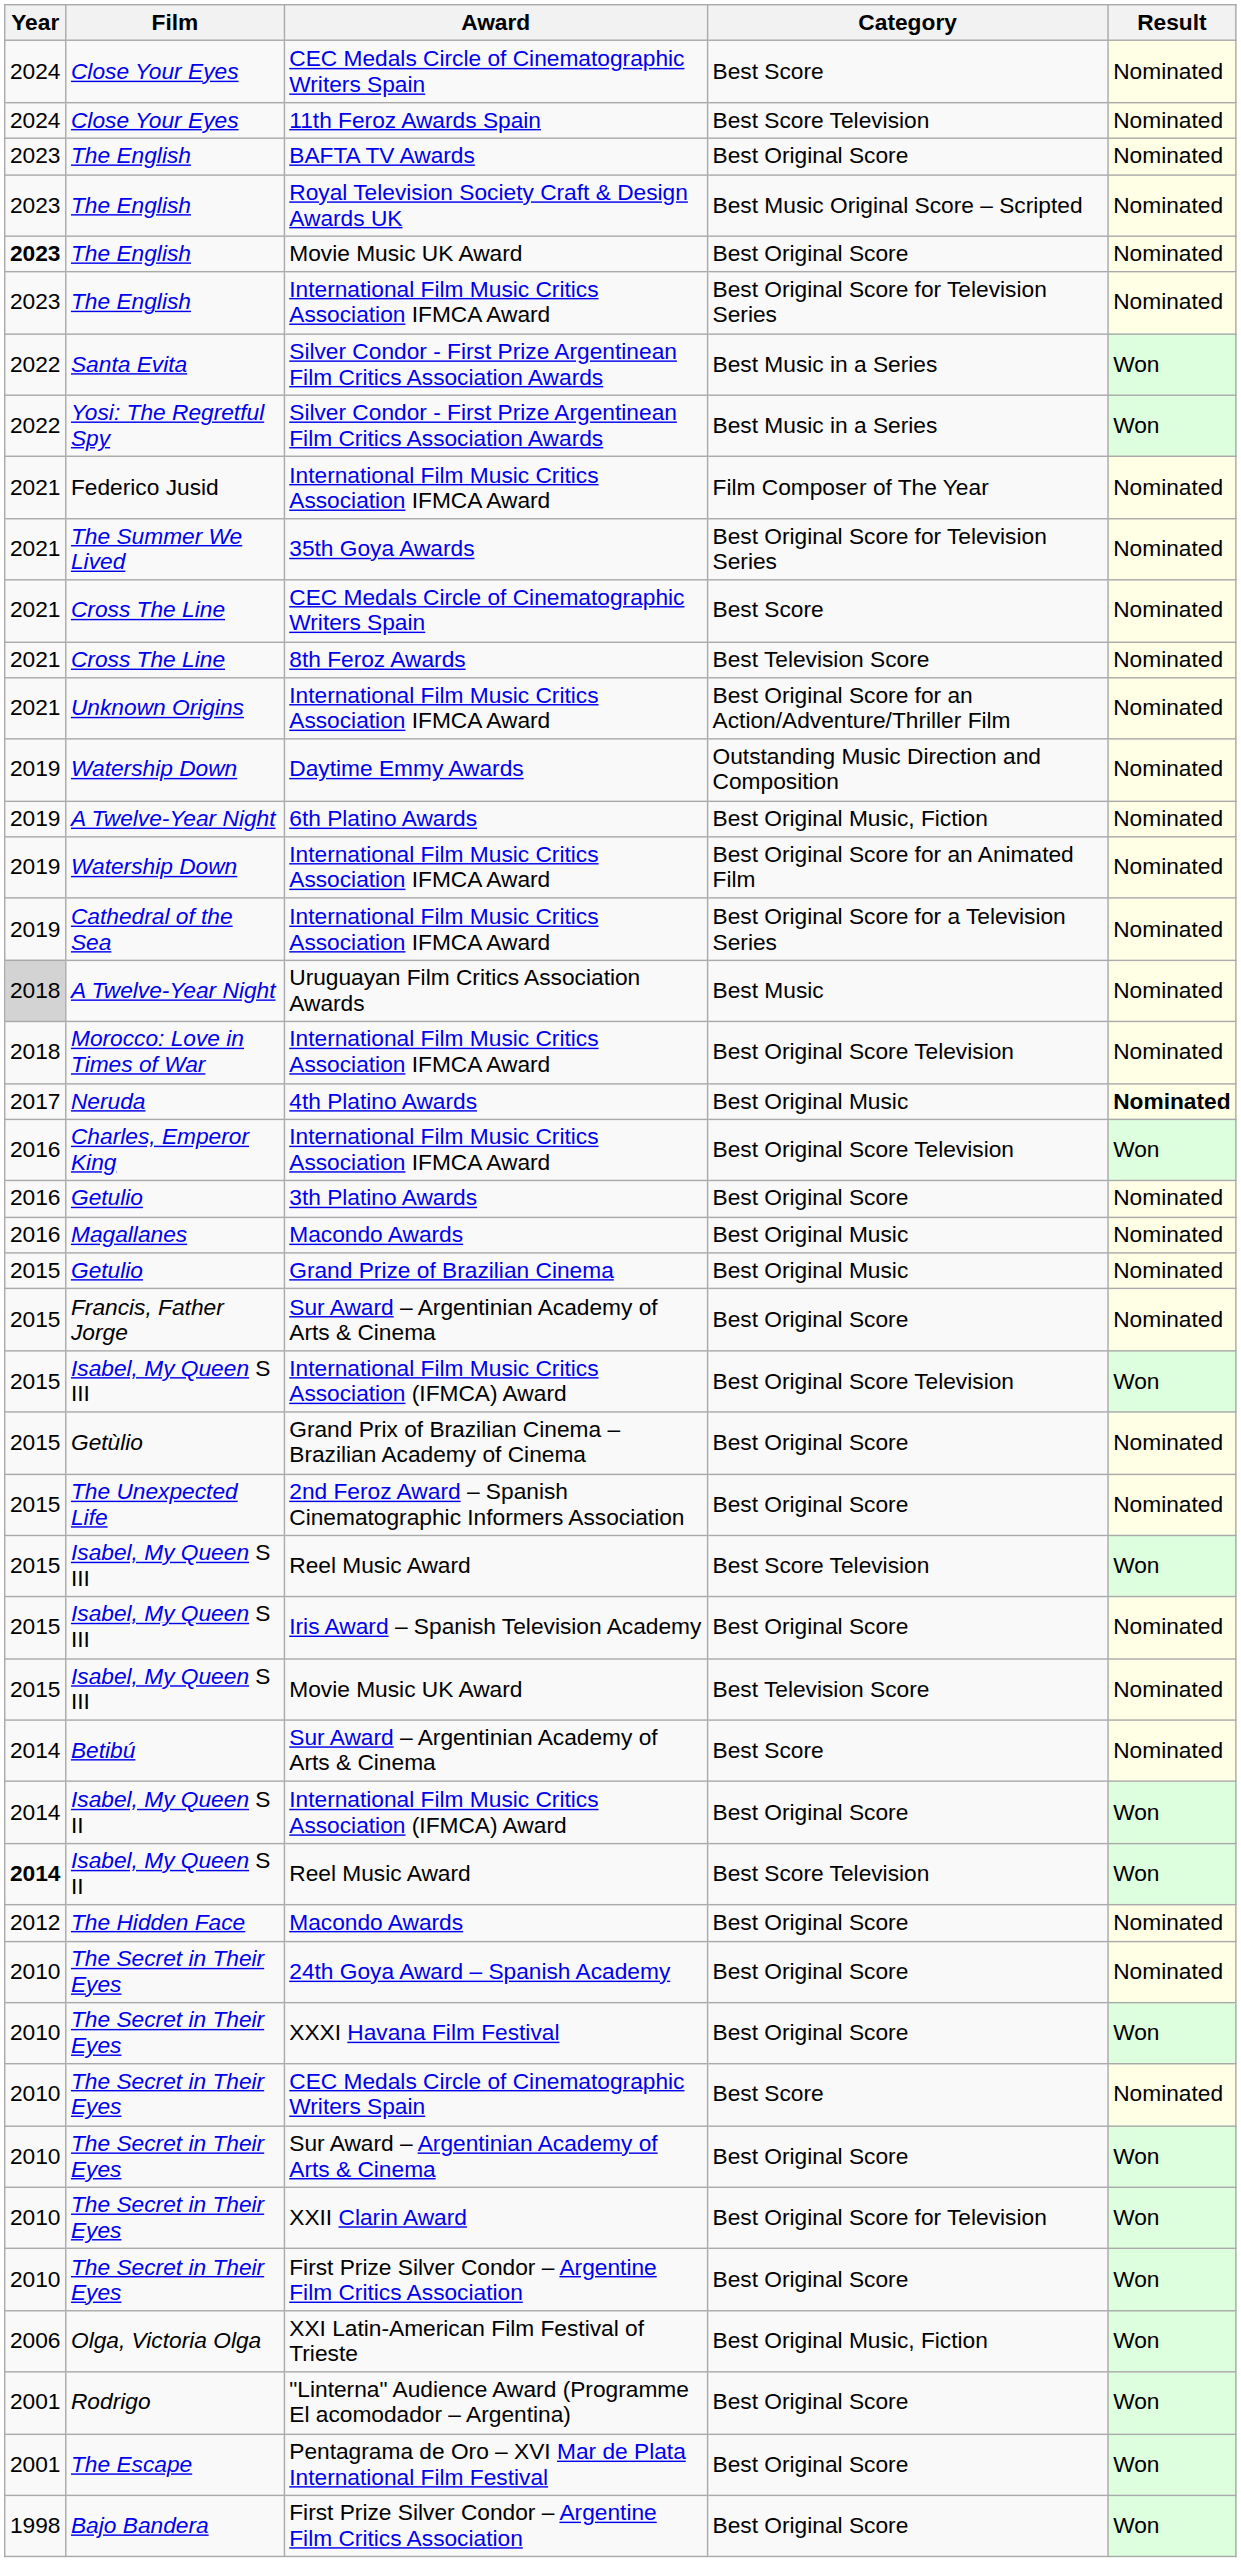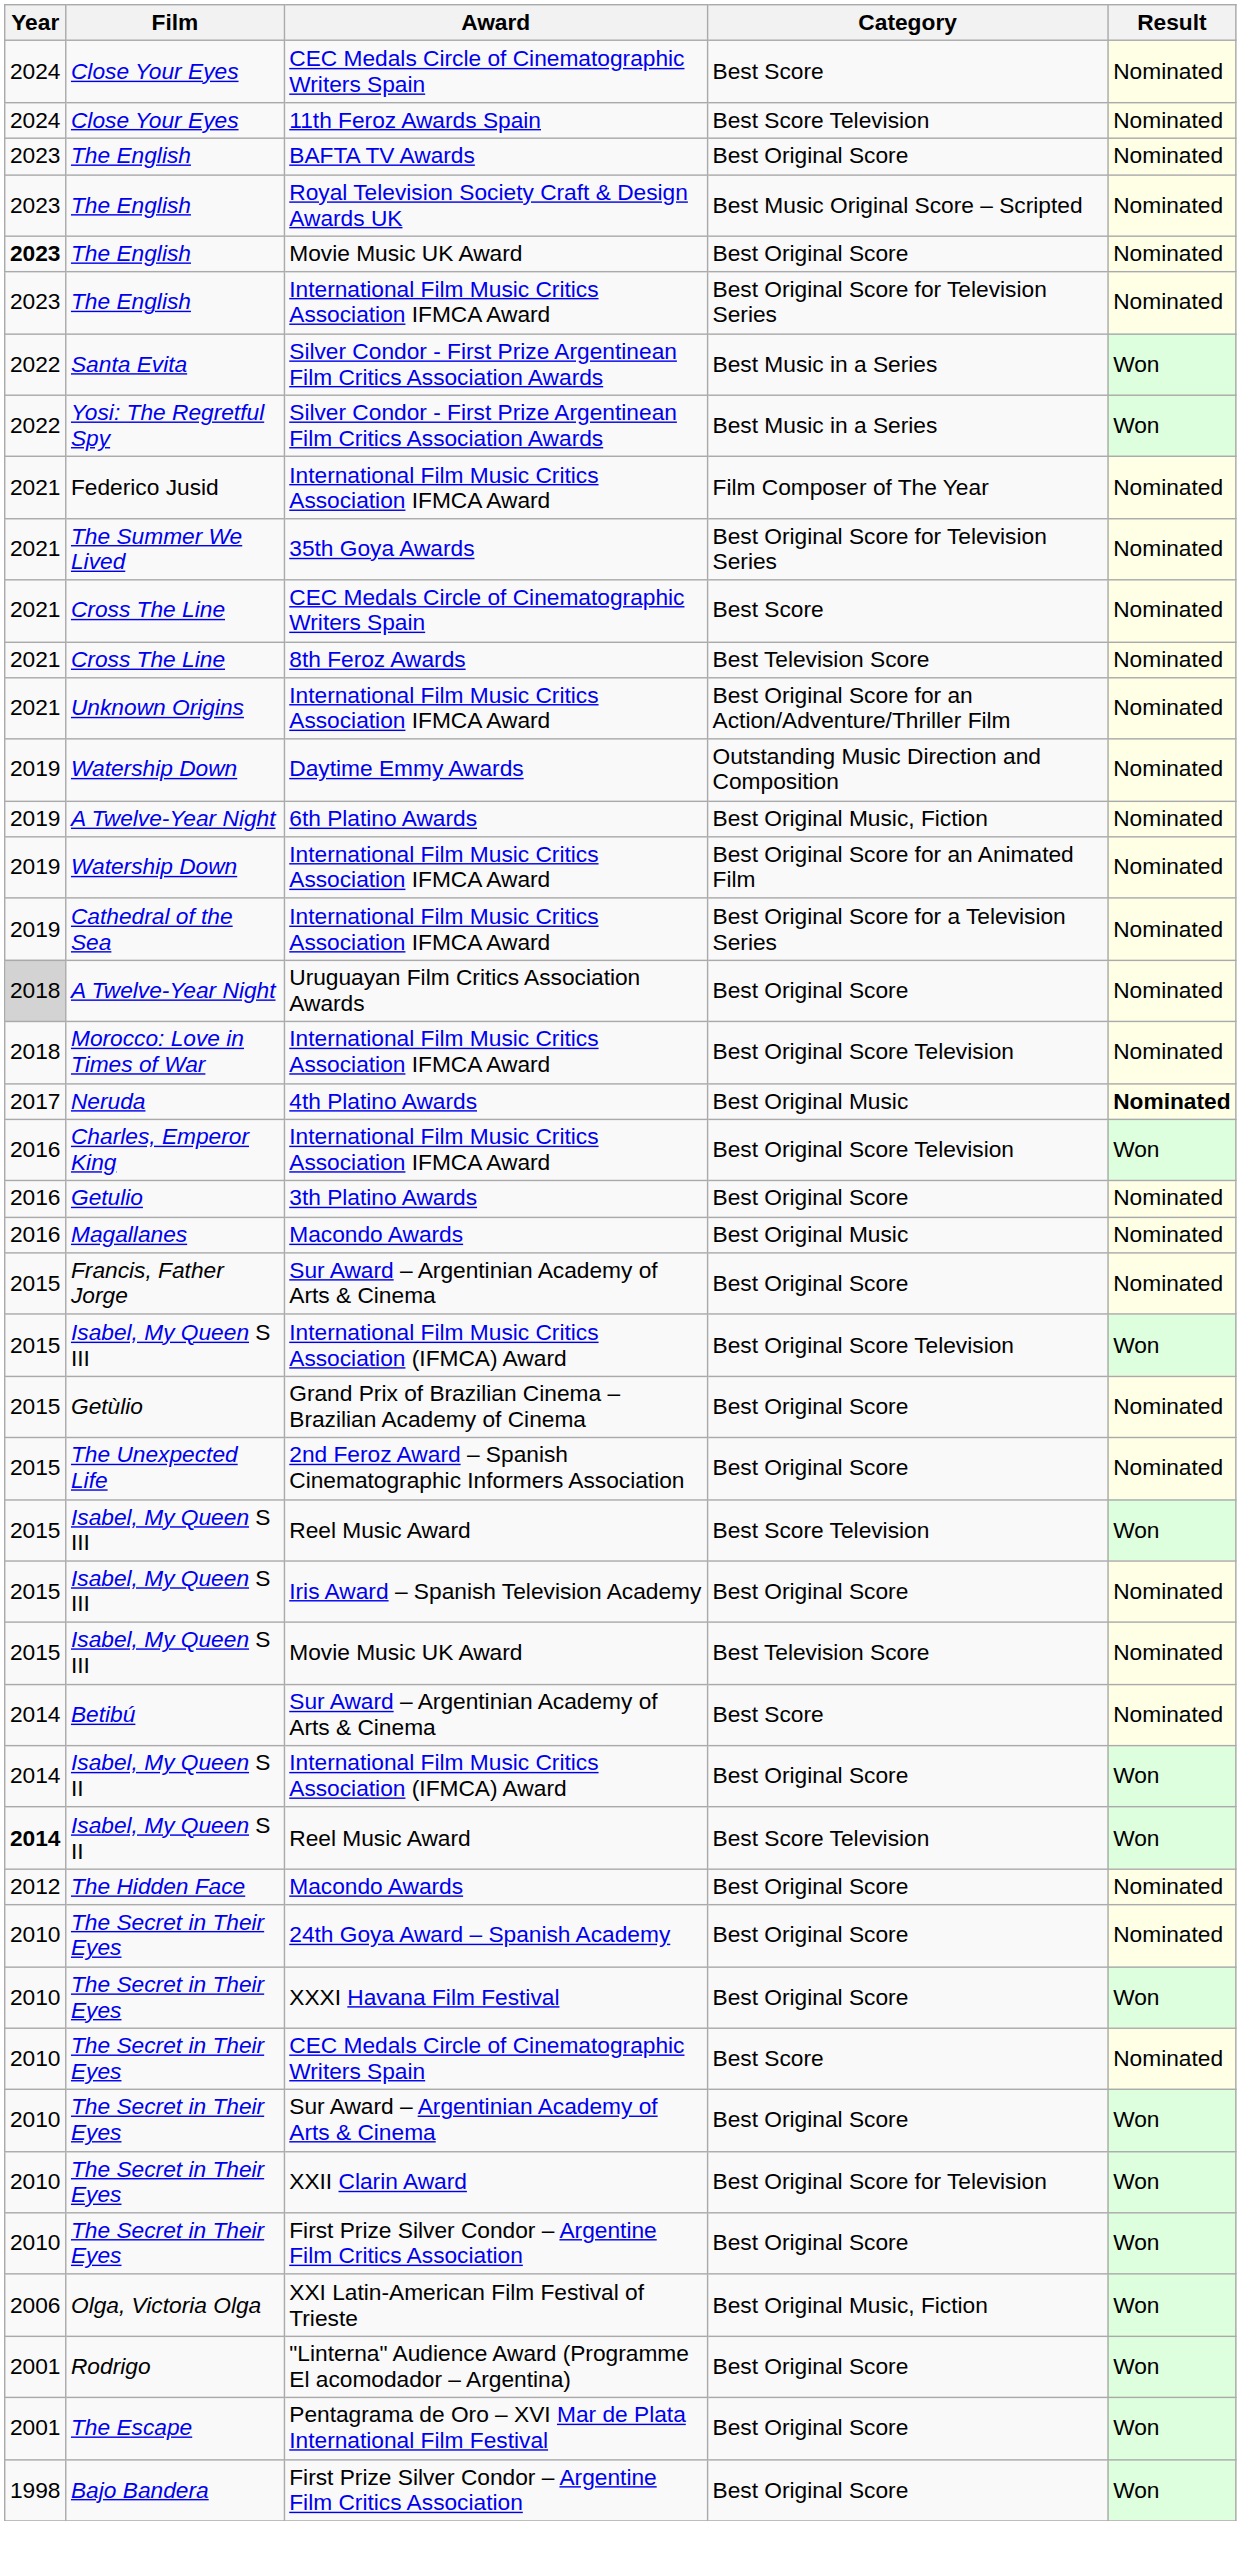(768, 990) Best Music -> (810, 990) Best Original Score
- row: (107, 1270)
